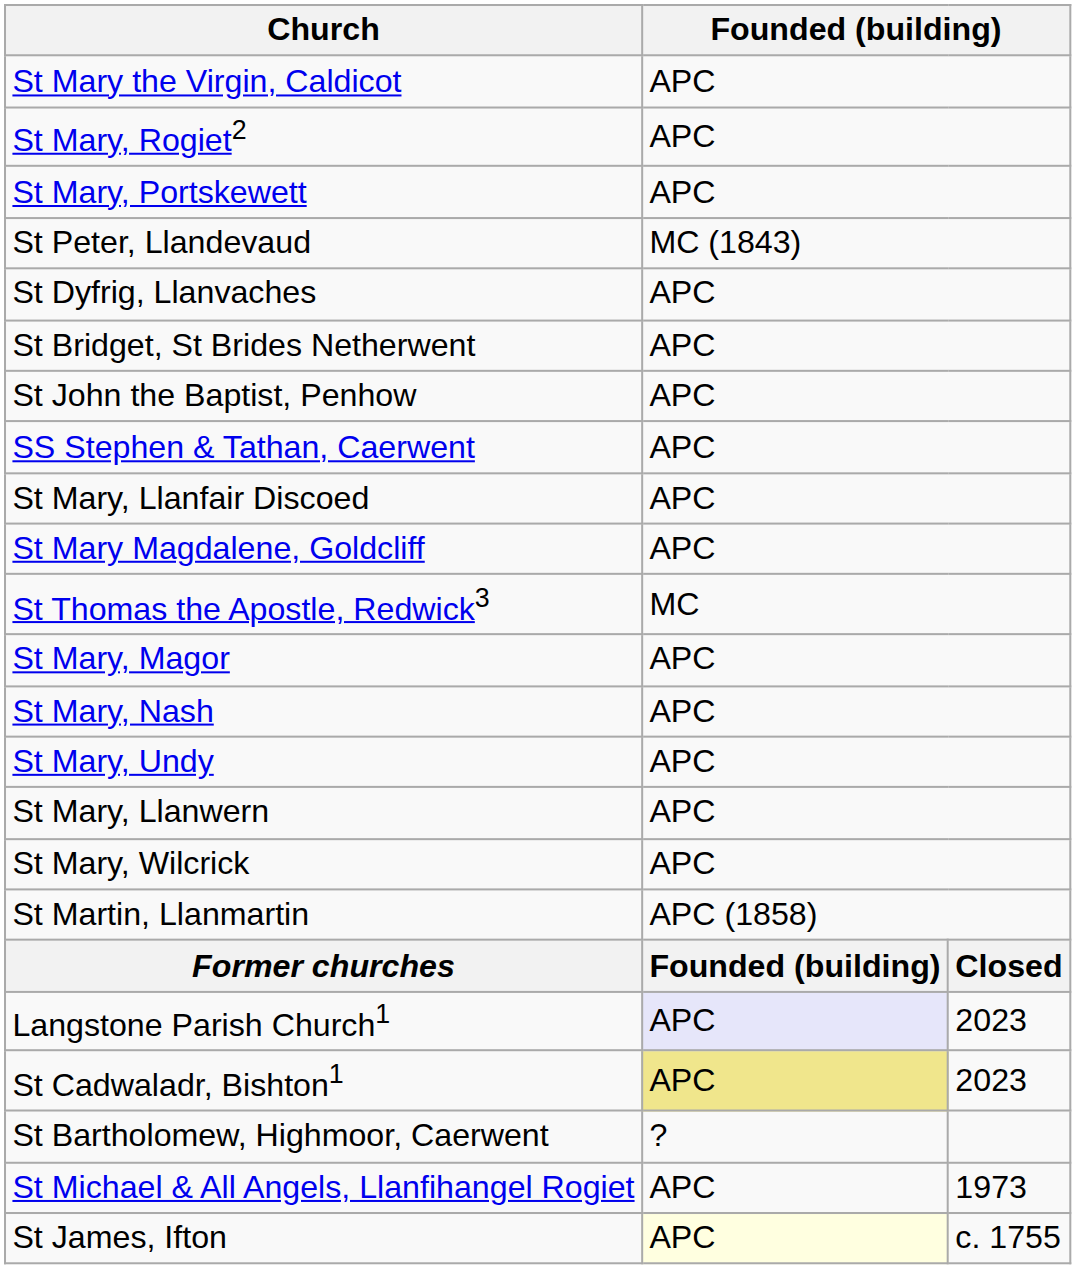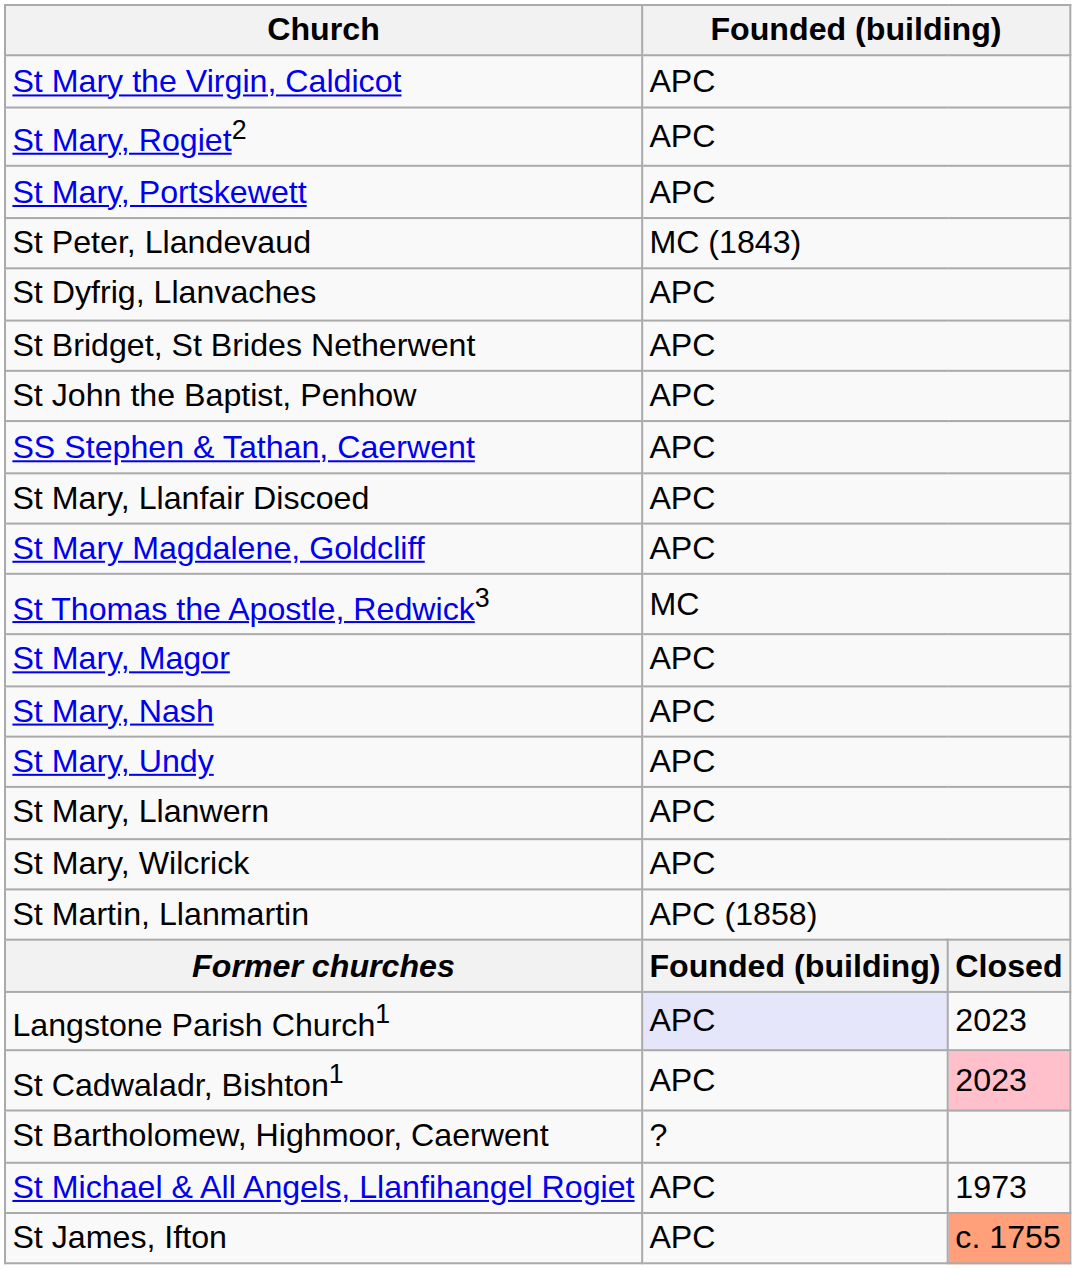(682, 1080) khaki background -> (682, 1080) no background
(991, 1080) no background -> (991, 1080) pink background
(682, 1237) lightyellow background -> (682, 1237) no background
(1008, 1237) no background -> (1008, 1237) lightsalmon background
